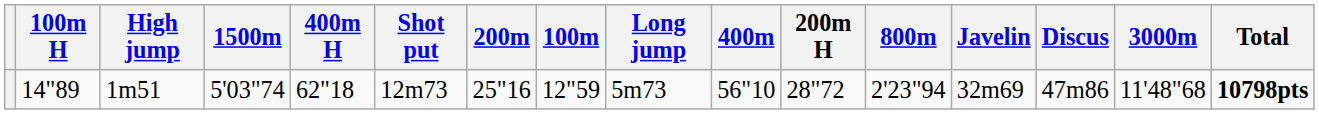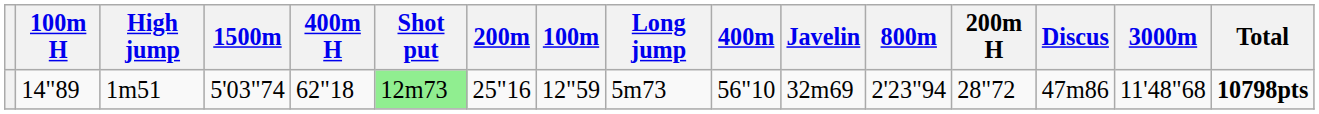columns swapped: (994, 37) <-> (823, 37)
(414, 89) no background -> (414, 89) lightgreen background
